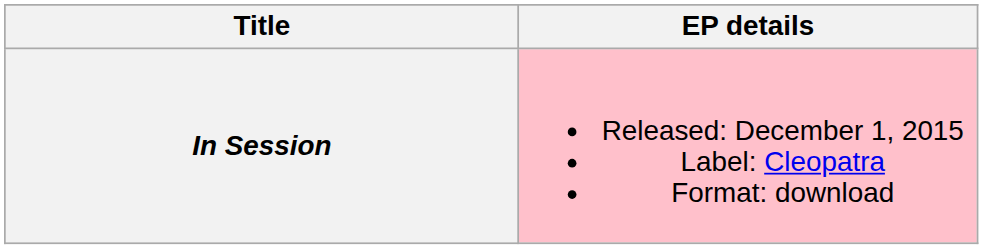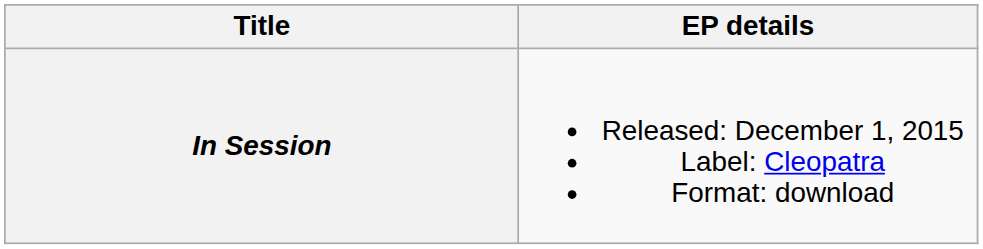(748, 162) pink background -> (748, 162) no background
